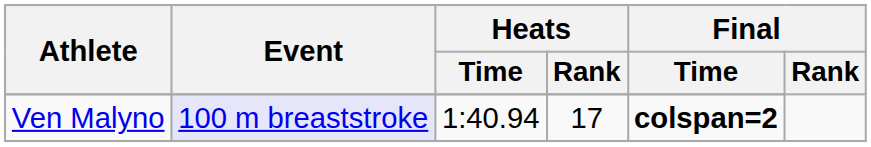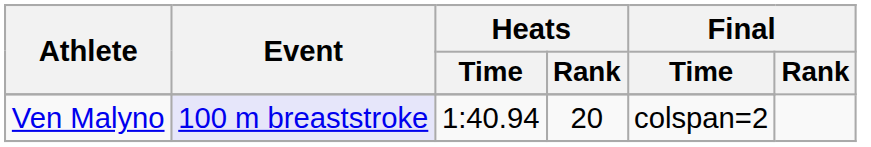(587, 118) 17 -> (587, 118) 20
(706, 118) bold -> (701, 118) normal
